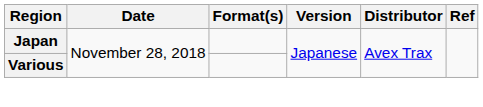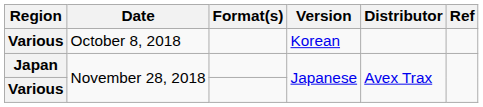+ row: (36, 41)
